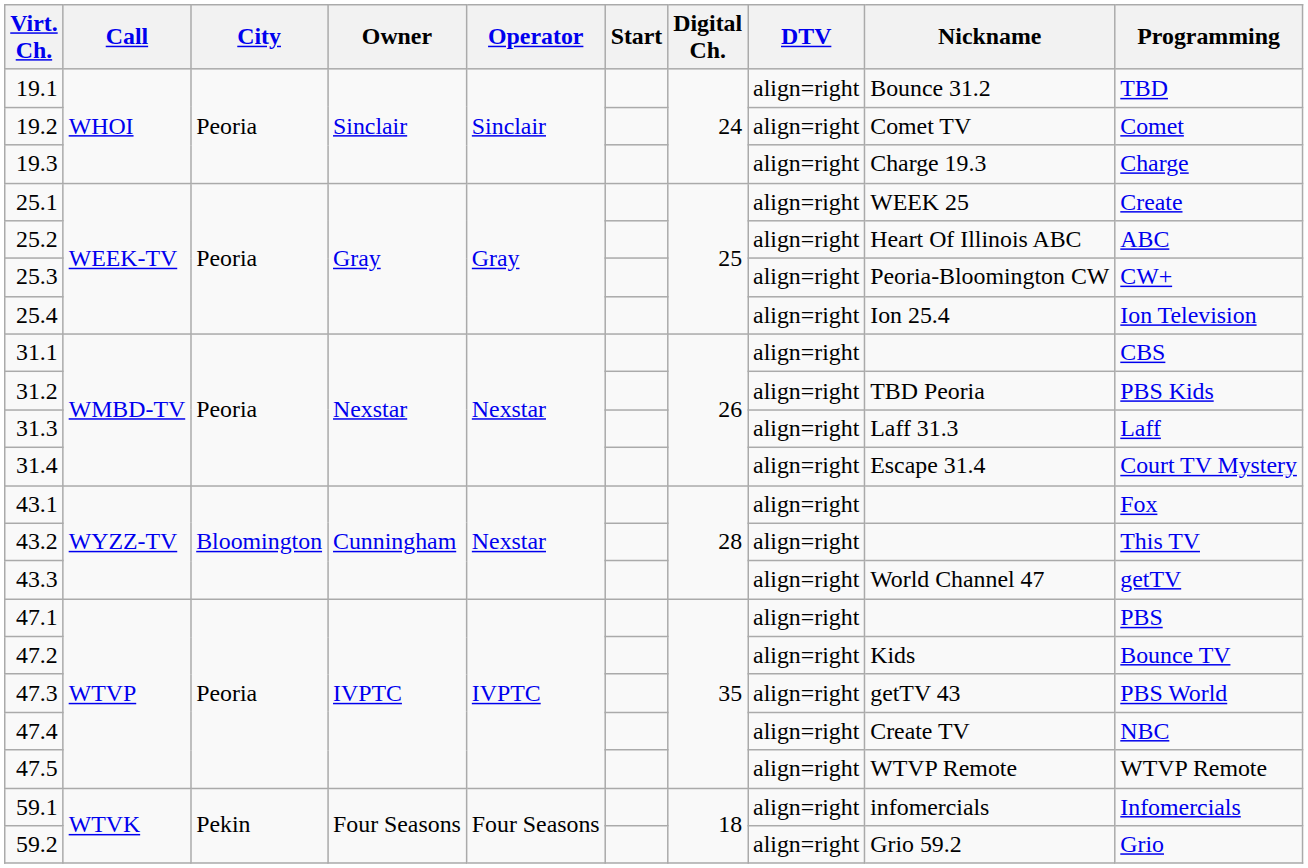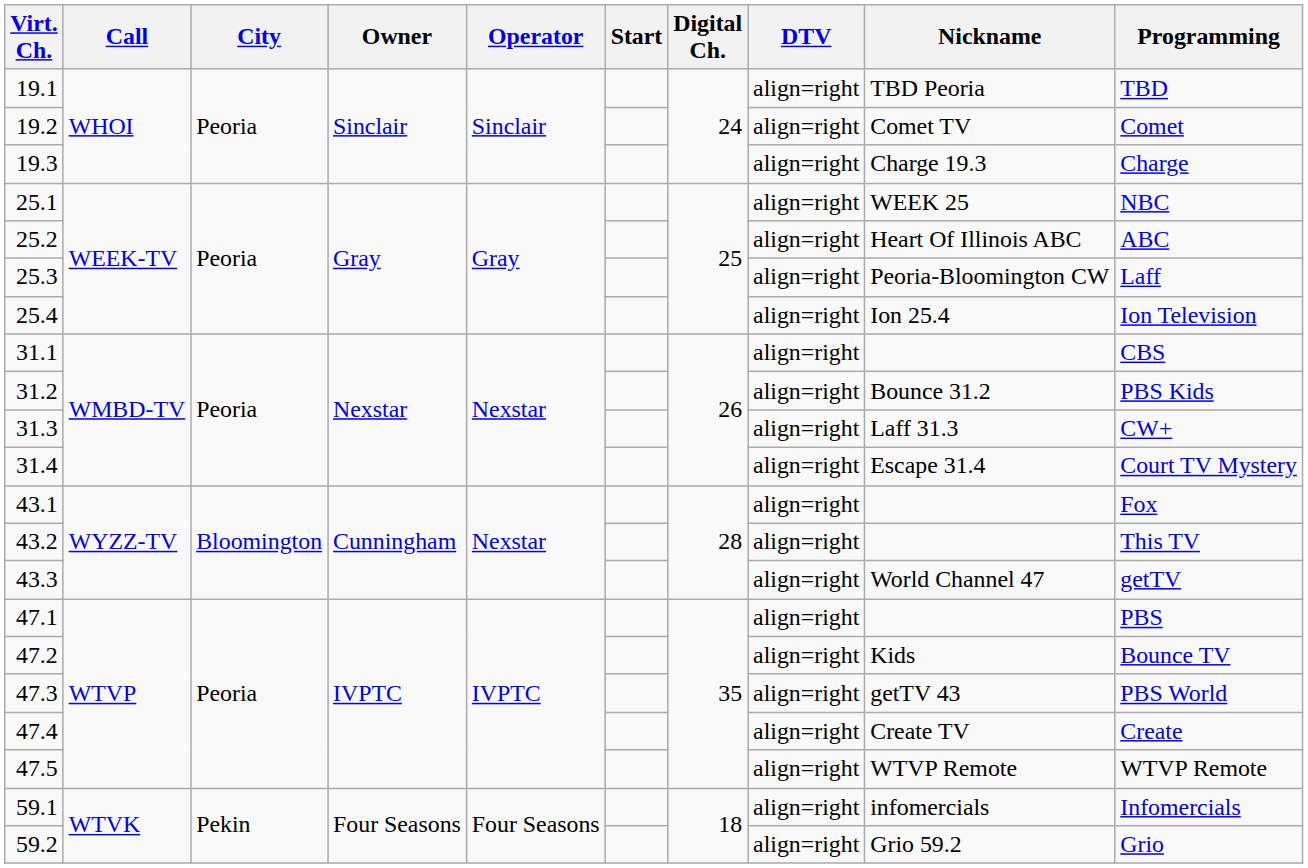(931, 88) Bounce 31.2 -> (928, 88) TBD Peoria
(1151, 201) Create -> (1145, 201) NBC
(1146, 277) CW+ -> (1141, 277) Laff
(928, 390) TBD Peoria -> (931, 390) Bounce 31.2
(1141, 428) Laff -> (1146, 428) CW+
(1145, 730) NBC -> (1151, 730) Create
